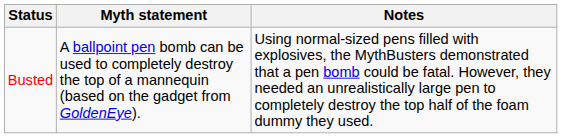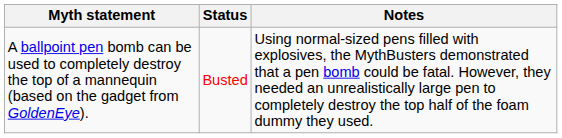columns swapped: (154, 16) <-> (30, 16)
